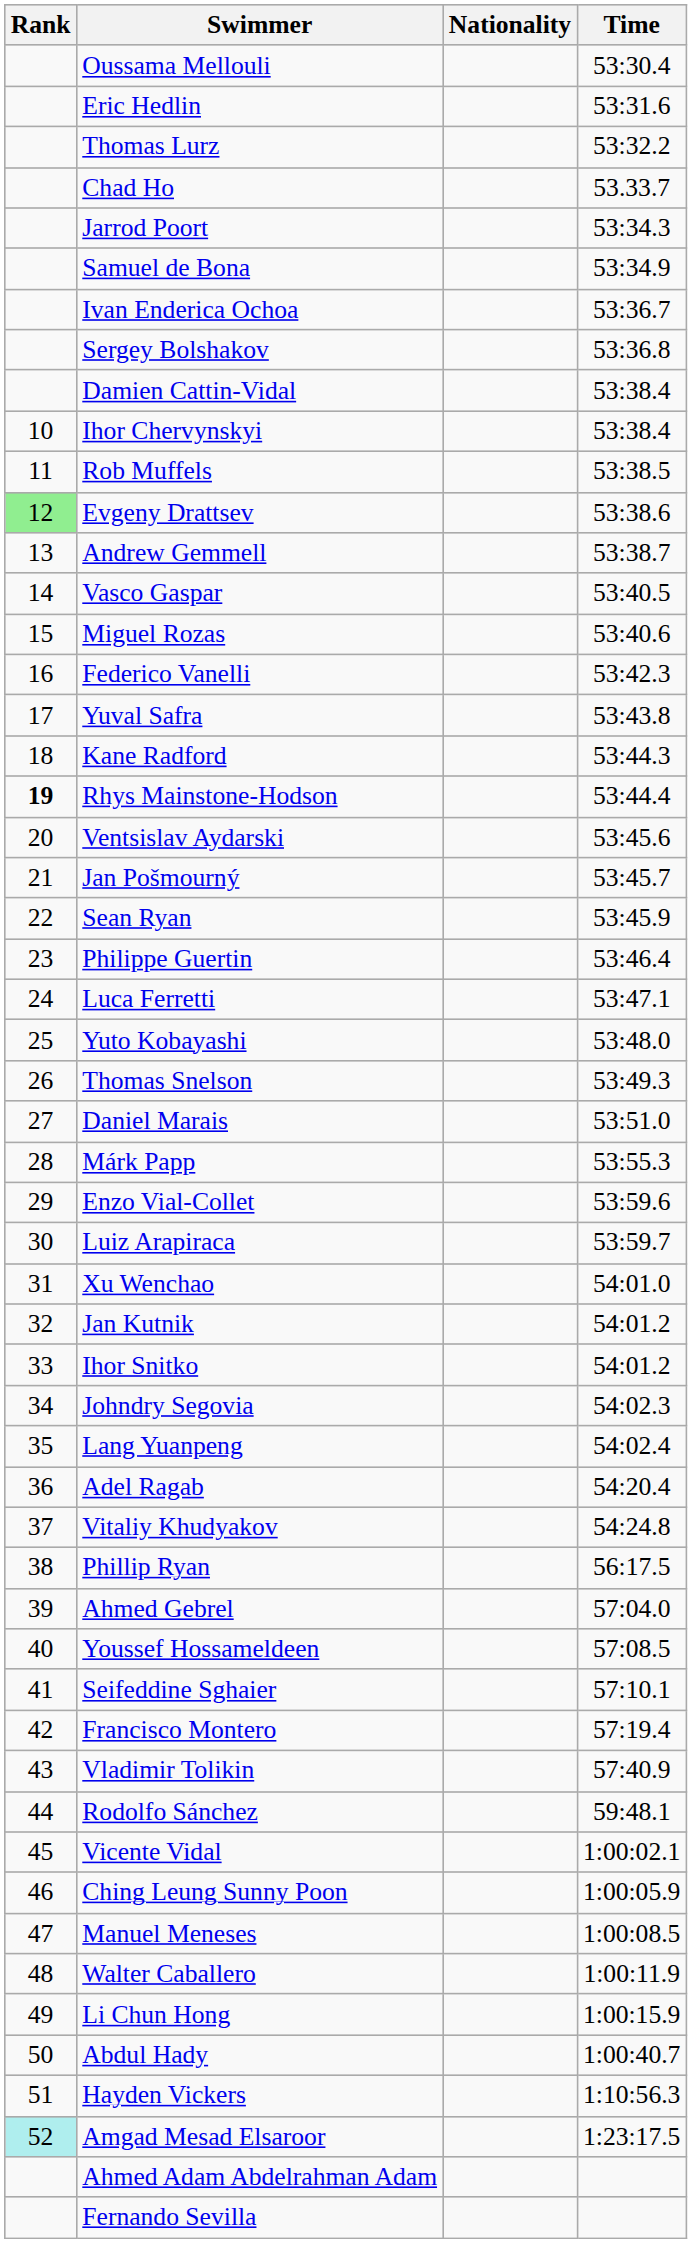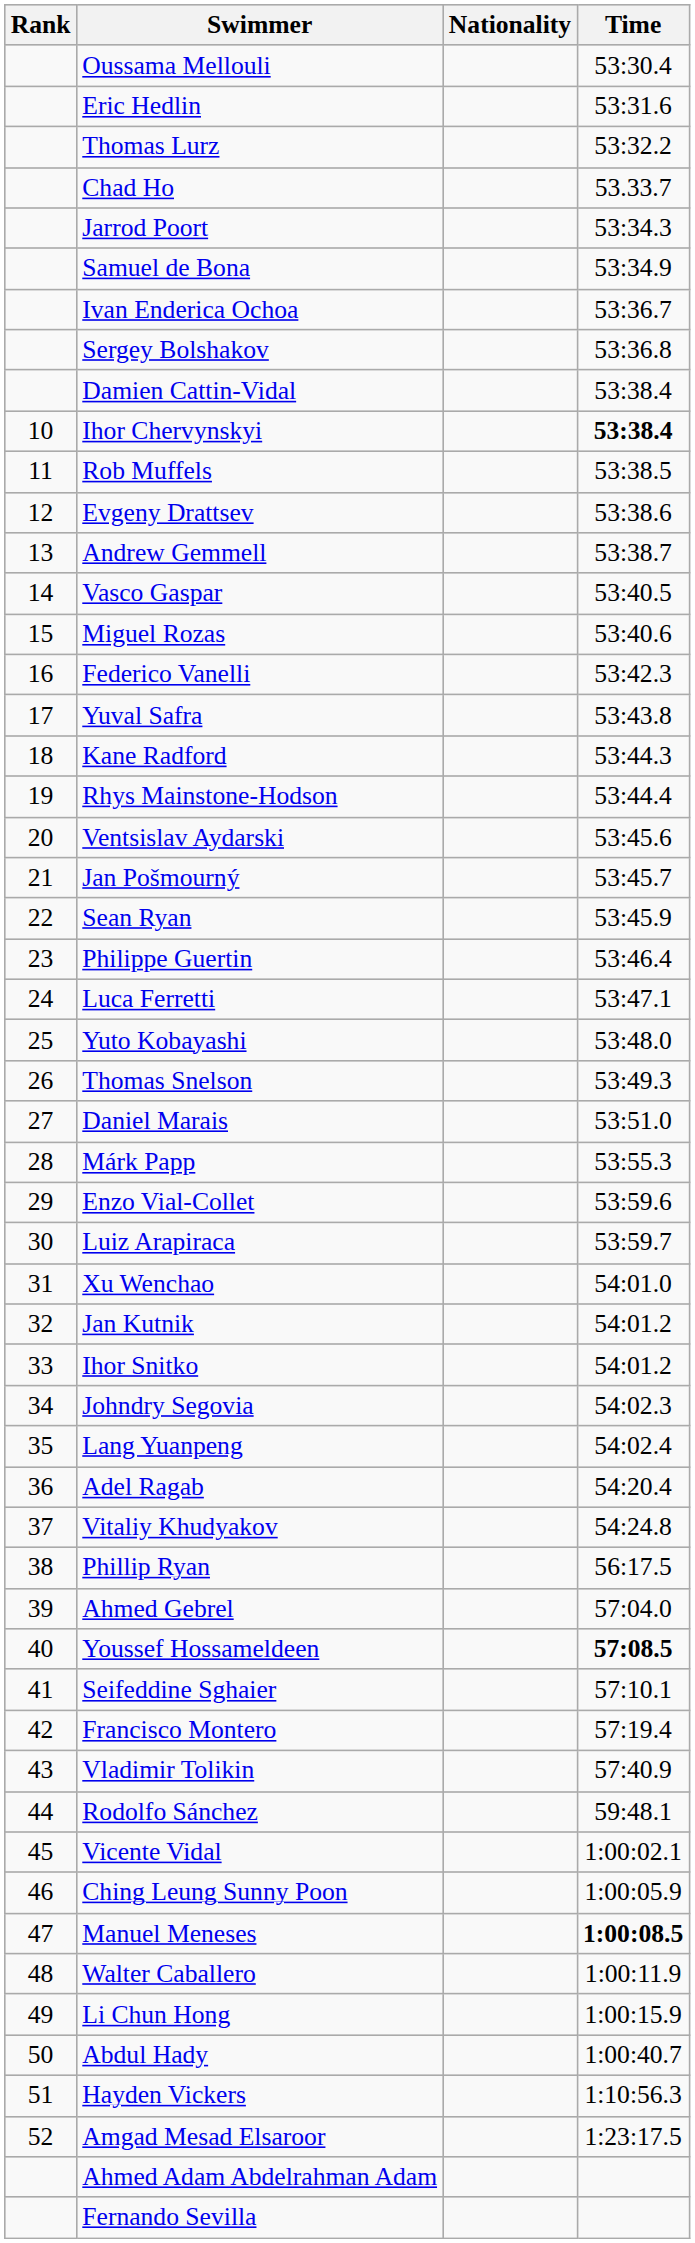(632, 430) normal -> (633, 430) bold
(41, 512) lightgreen background -> (41, 512) no background
(41, 796) bold -> (41, 796) normal
(632, 1648) normal -> (633, 1648) bold
(632, 1932) normal -> (633, 1932) bold
(41, 2136) paleturquoise background -> (41, 2136) no background
